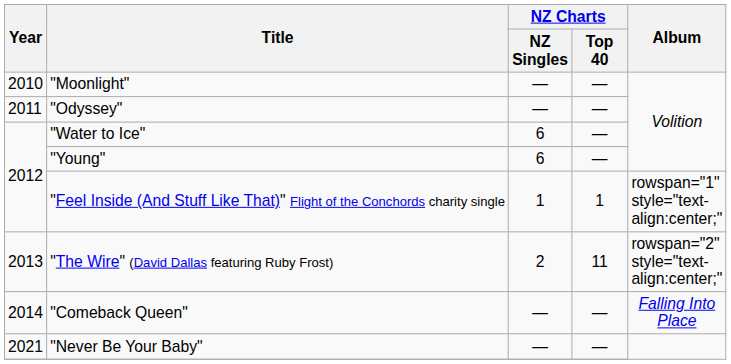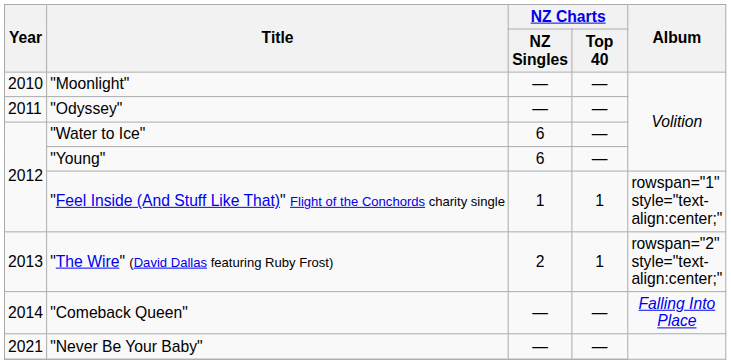(600, 261) 11 -> (600, 261) 1
